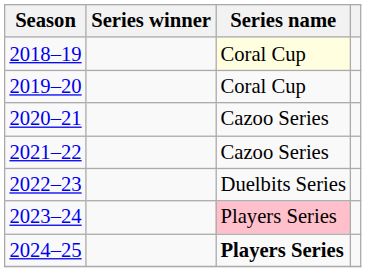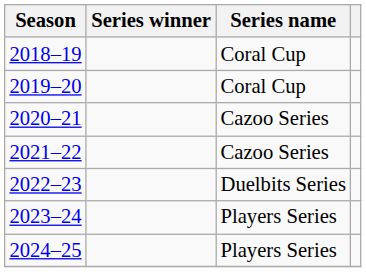(263, 53) lightyellow background -> (263, 53) no background
(279, 217) pink background -> (279, 217) no background
(282, 250) bold -> (279, 250) normal
